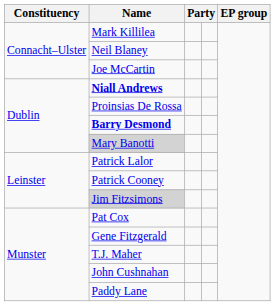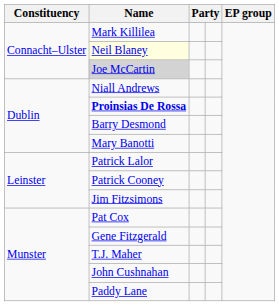(120, 50) no background -> (120, 50) lightyellow background
(123, 69) no background -> (123, 69) lightgrey background
(127, 87) bold -> (125, 87) normal
(137, 106) normal -> (139, 106) bold
(131, 124) bold -> (129, 124) normal
(123, 143) lightgrey background -> (123, 143) no background
(127, 198) lightgrey background -> (127, 198) no background
